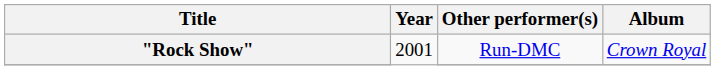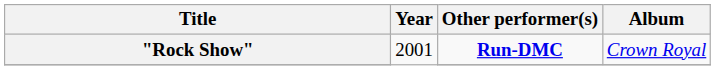(520, 49) normal -> (520, 49) bold
